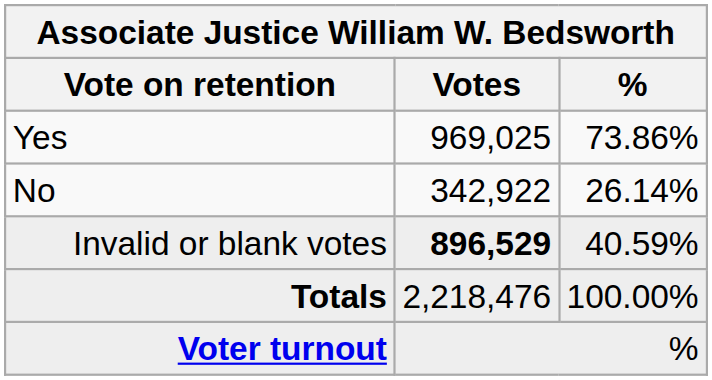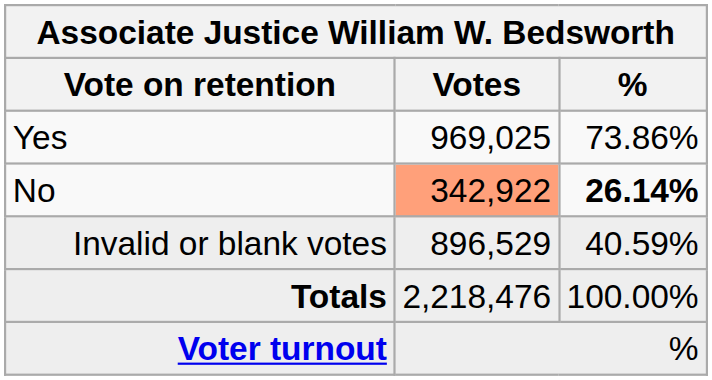(491, 191) no background -> (491, 191) lightsalmon background
(642, 191) normal -> (642, 191) bold
(491, 244) bold -> (491, 244) normal
